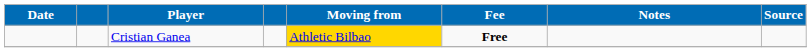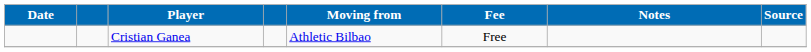(330, 36) gold background -> (330, 36) no background
(495, 36) bold -> (495, 36) normal
